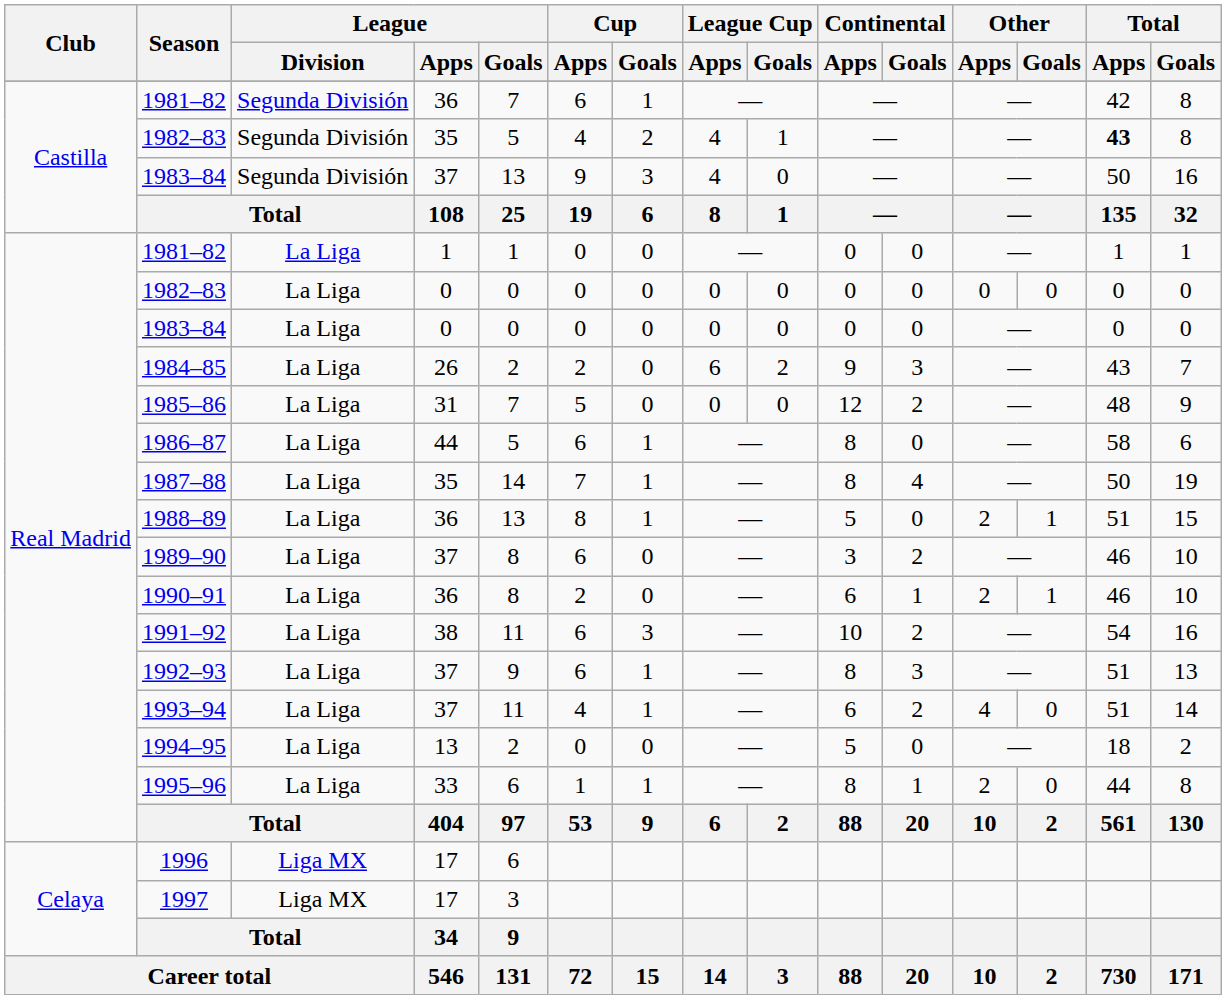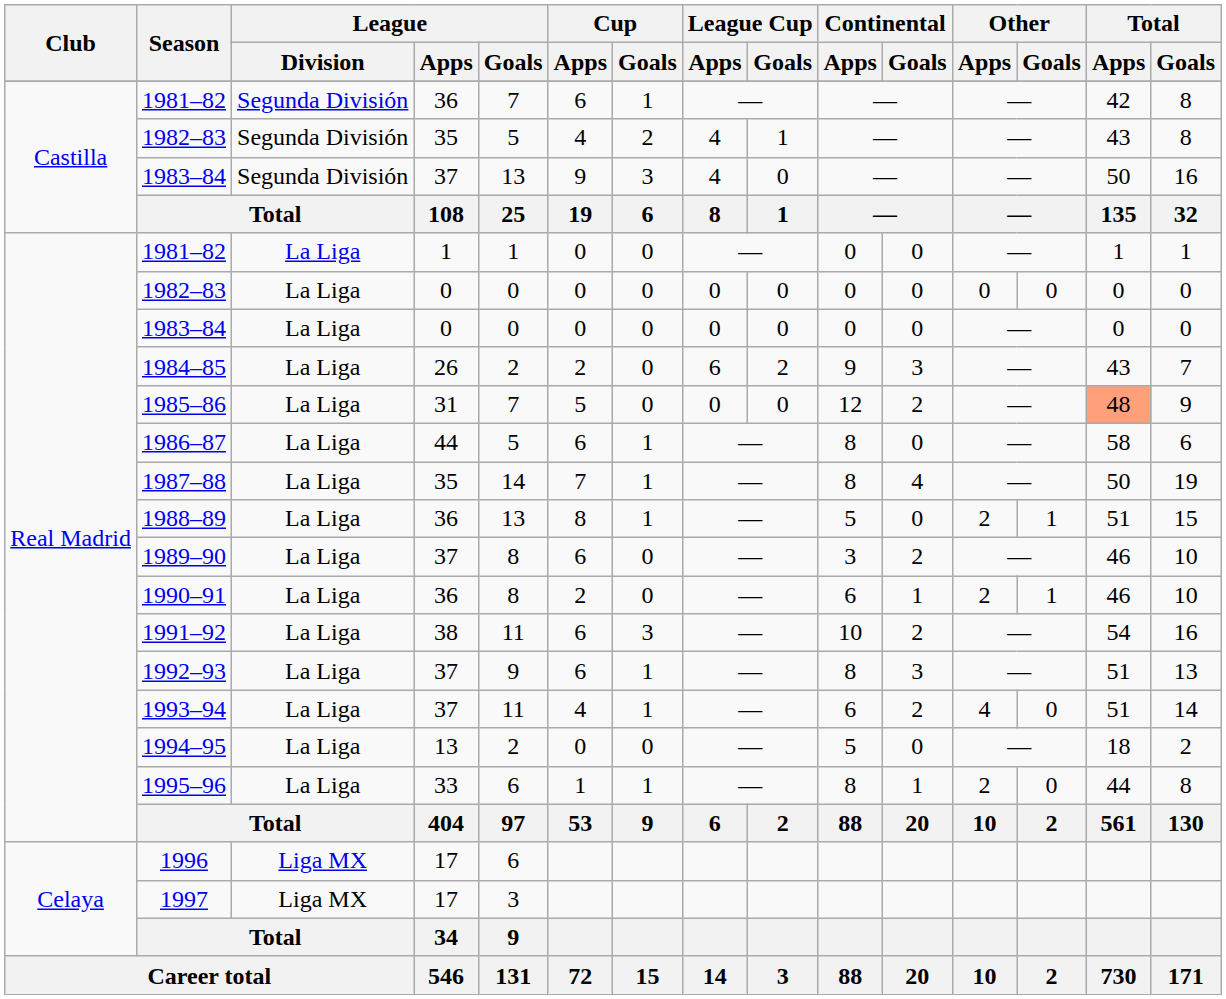(1119, 137) bold -> (1119, 137) normal
(1119, 404) no background -> (1119, 404) lightsalmon background
